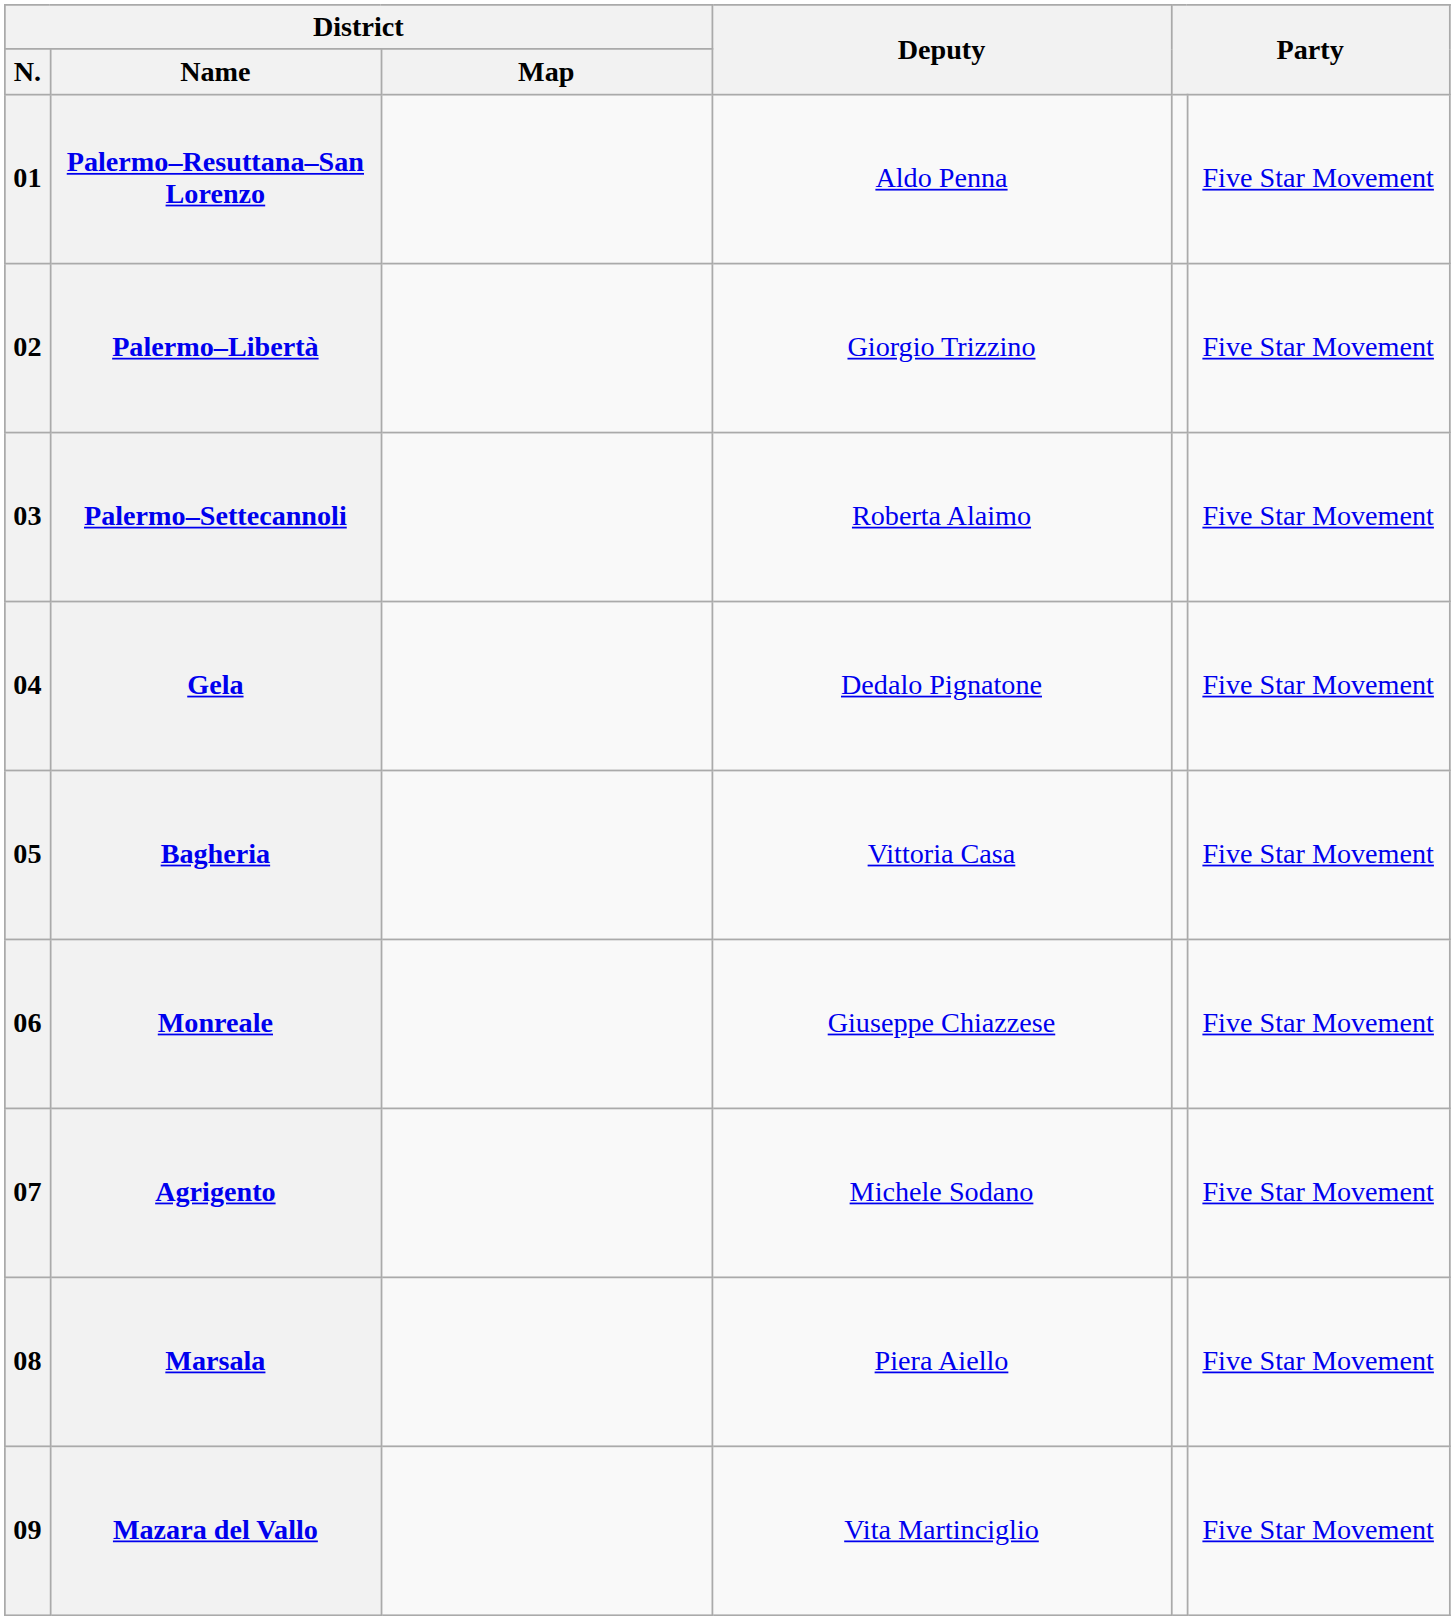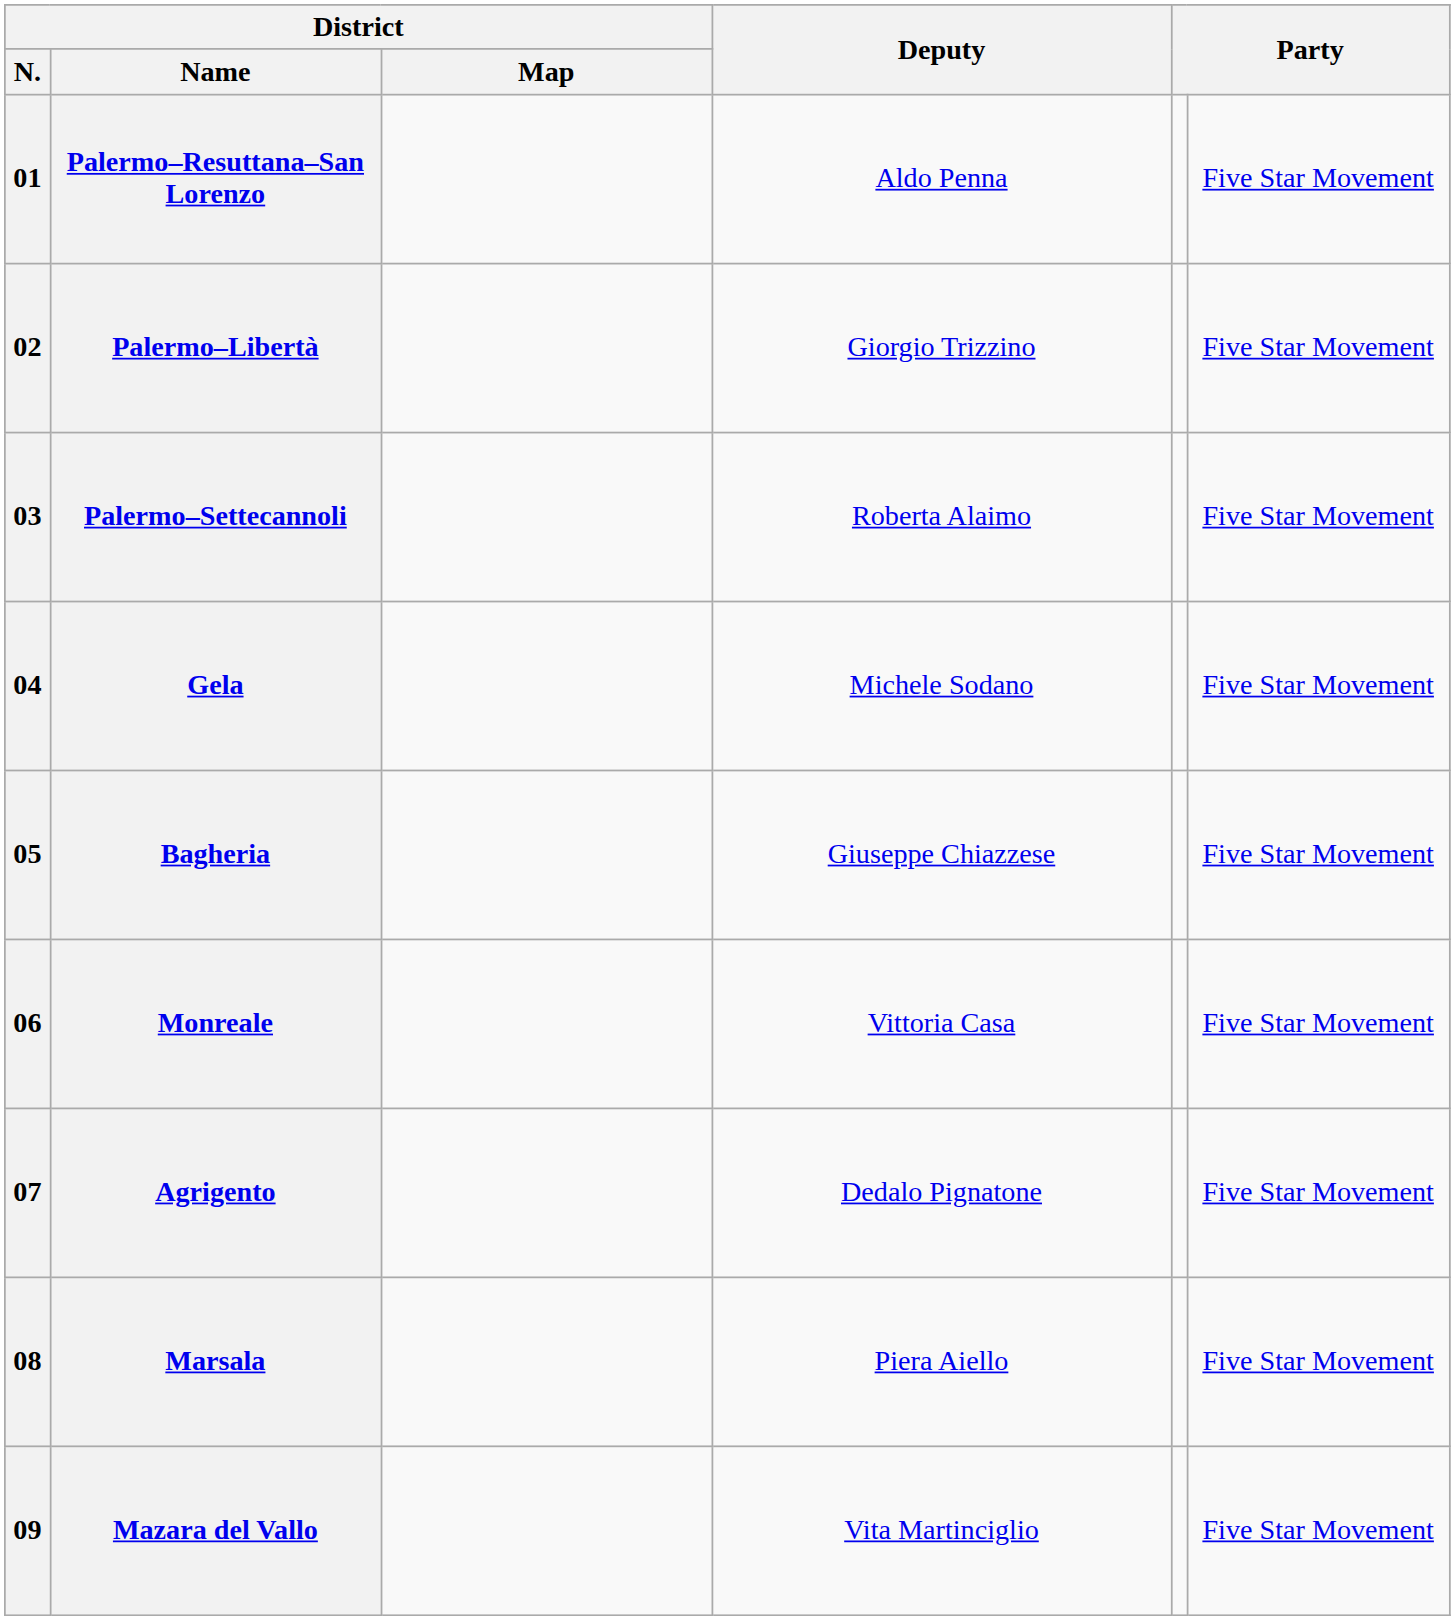(941, 685) Dedalo Pignatone -> (941, 685) Michele Sodano
(941, 854) Vittoria Casa -> (941, 854) Giuseppe Chiazzese
(941, 1023) Giuseppe Chiazzese -> (941, 1023) Vittoria Casa
(941, 1192) Michele Sodano -> (941, 1192) Dedalo Pignatone
